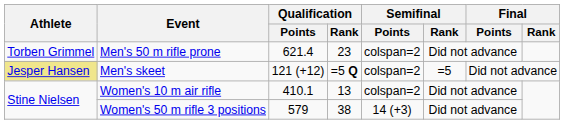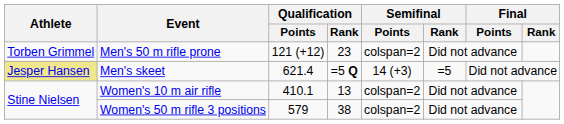(298, 52) 621.4 -> (298, 52) 121 (+12)
(298, 71) 121 (+12) -> (298, 71) 621.4
(392, 71) colspan=2 -> (392, 71) 14 (+3)
(392, 110) 14 (+3) -> (392, 110) colspan=2
